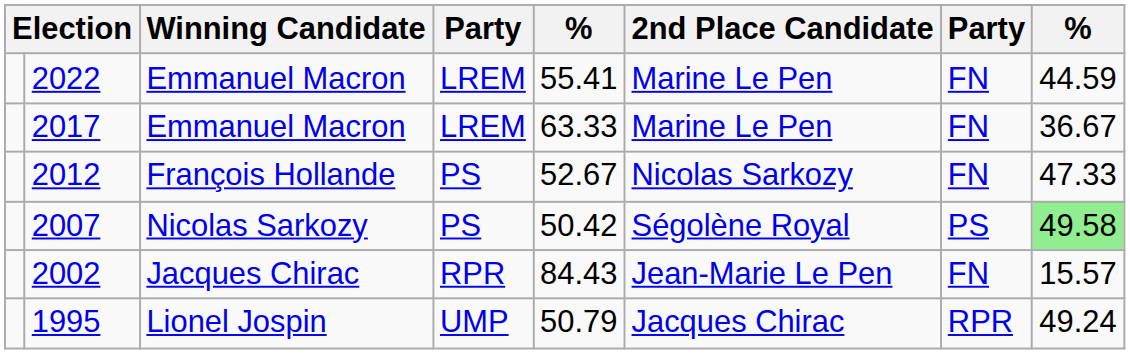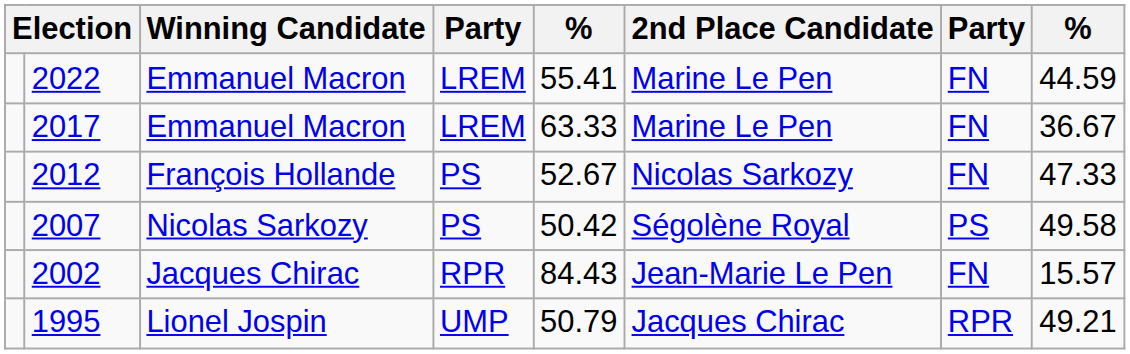(1078, 224) lightgreen background -> (1078, 224) no background
(1078, 322) 49.24 -> (1078, 322) 49.21
